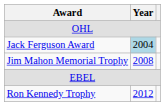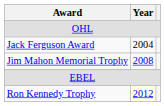(143, 45) lightblue background -> (143, 45) no background
(143, 93) no background -> (143, 93) lightyellow background
